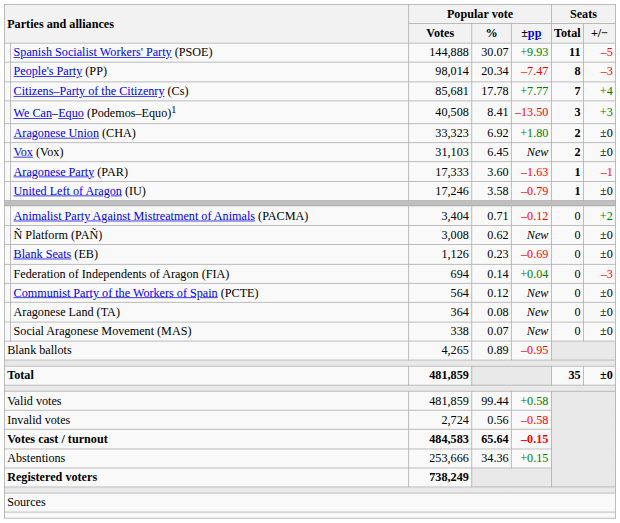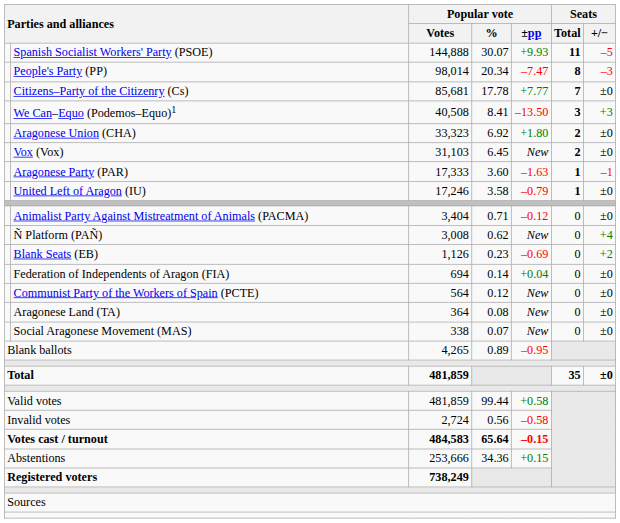(606, 91) +4 -> (606, 91) ±0
(606, 215) +2 -> (606, 215) ±0
(606, 235) ±0 -> (606, 235) +4
(606, 254) ±0 -> (606, 254) +2
(607, 273) –3 -> (606, 273) ±0
